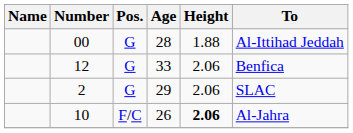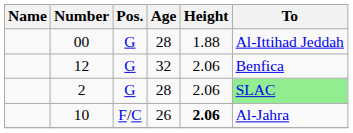(164, 66) 33 -> (164, 66) 32
(164, 90) 29 -> (164, 90) 28
(255, 90) no background -> (255, 90) lightgreen background
